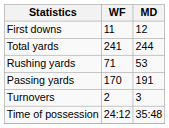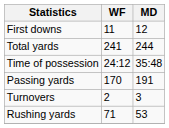rows swapped: (41, 64) <-> (53, 115)
